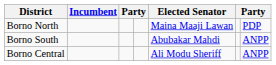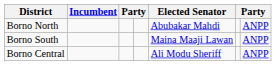(192, 25) Maina Maaji Lawan -> (185, 25) Abubakar Mahdi
(252, 25) PDP -> (256, 25) ANPP
(185, 39) Abubakar Mahdi -> (192, 39) Maina Maaji Lawan
